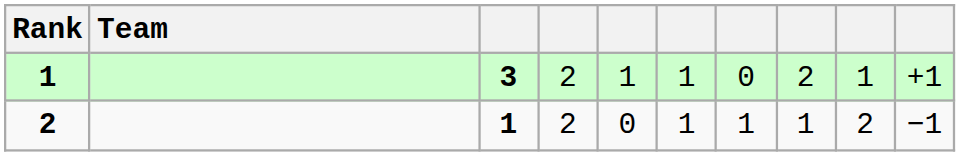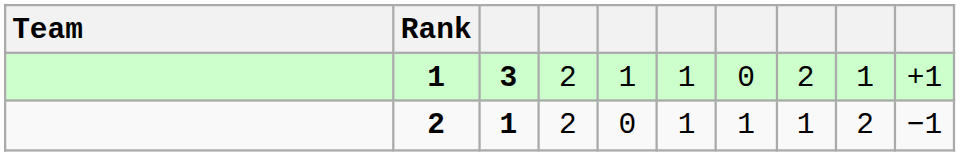columns swapped: (48, 29) <-> (133, 29)
